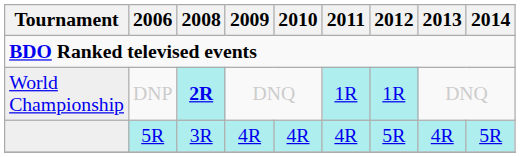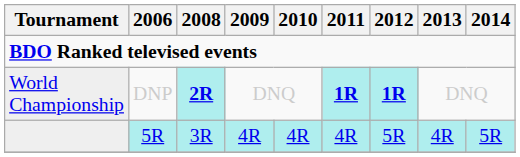(346, 93) normal -> (346, 93) bold
(394, 93) normal -> (394, 93) bold
